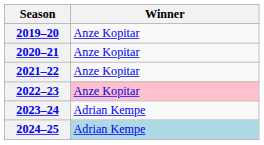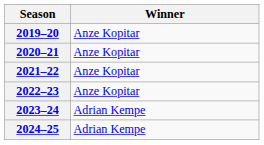(107, 91) pink background -> (107, 91) no background
(110, 129) lightblue background -> (110, 129) no background
